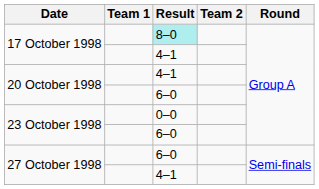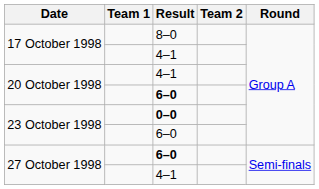(166, 34) paleturquoise background -> (166, 34) no background
(166, 94) normal -> (166, 94) bold
(166, 114) normal -> (166, 114) bold
(166, 154) normal -> (166, 154) bold
